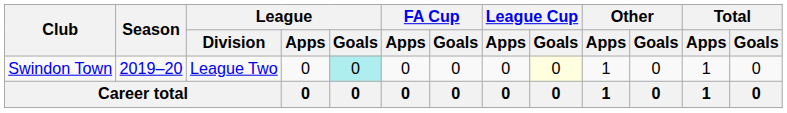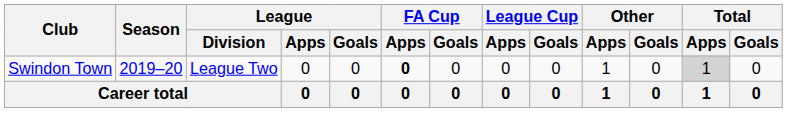(355, 68) paleturquoise background -> (355, 68) no background
(406, 68) normal -> (406, 68) bold
(556, 68) lightyellow background -> (556, 68) no background
(706, 68) no background -> (706, 68) lightgrey background
